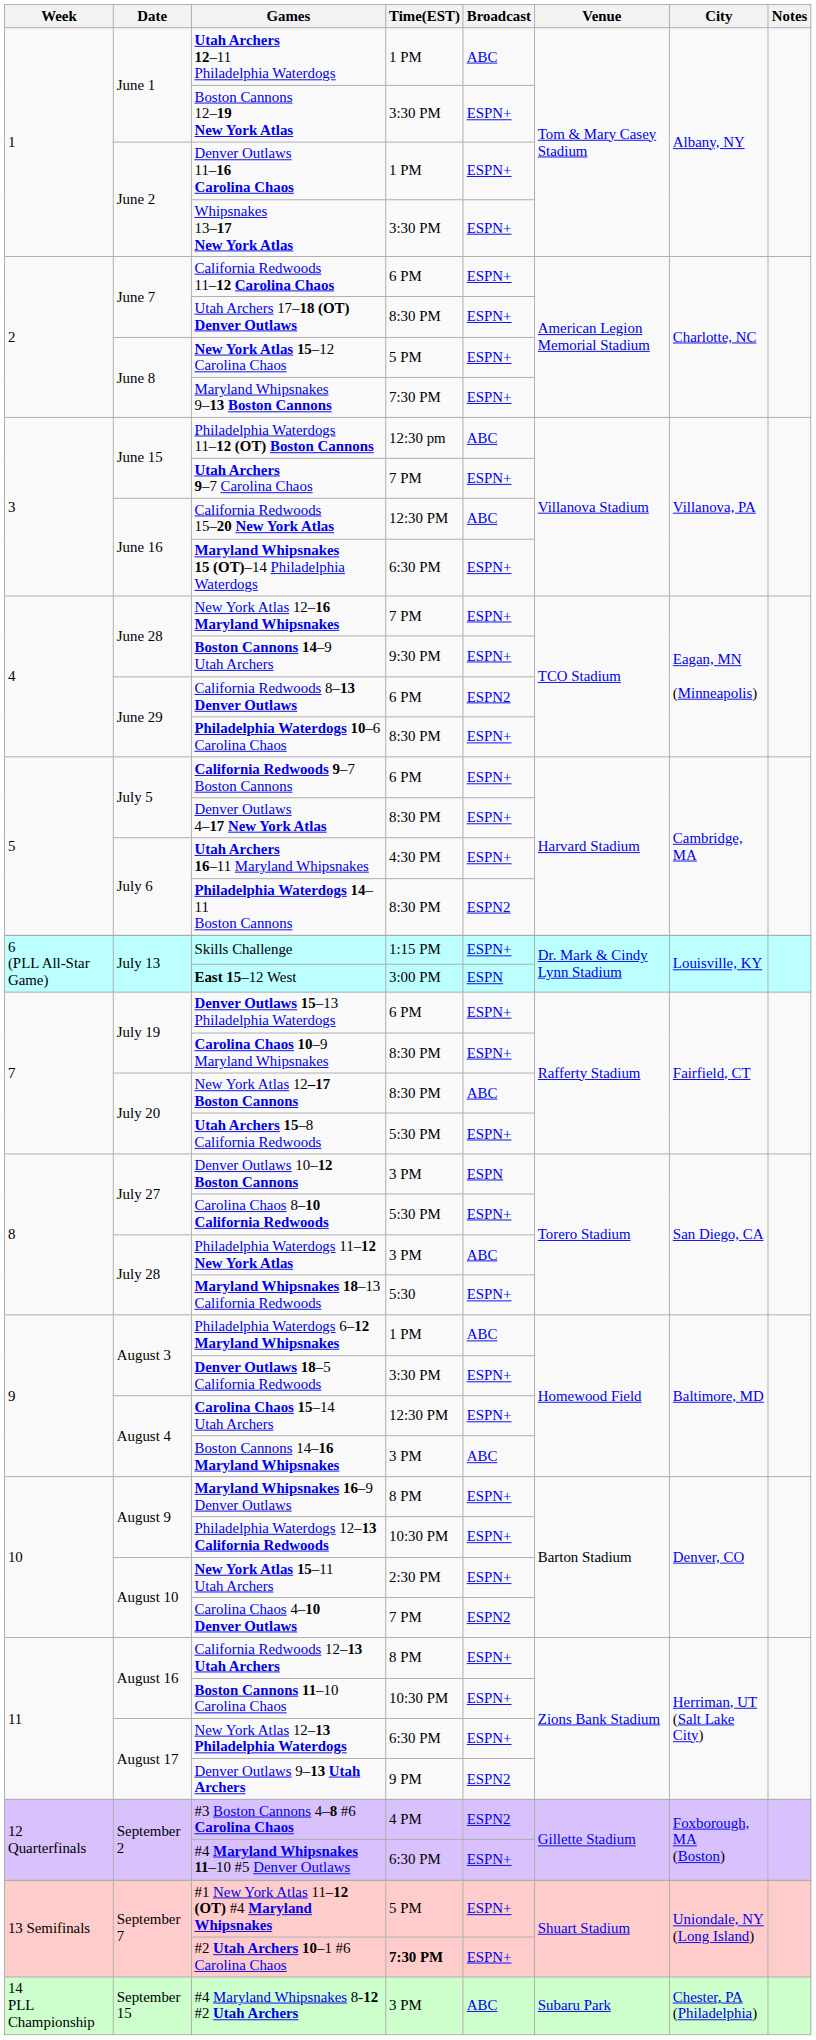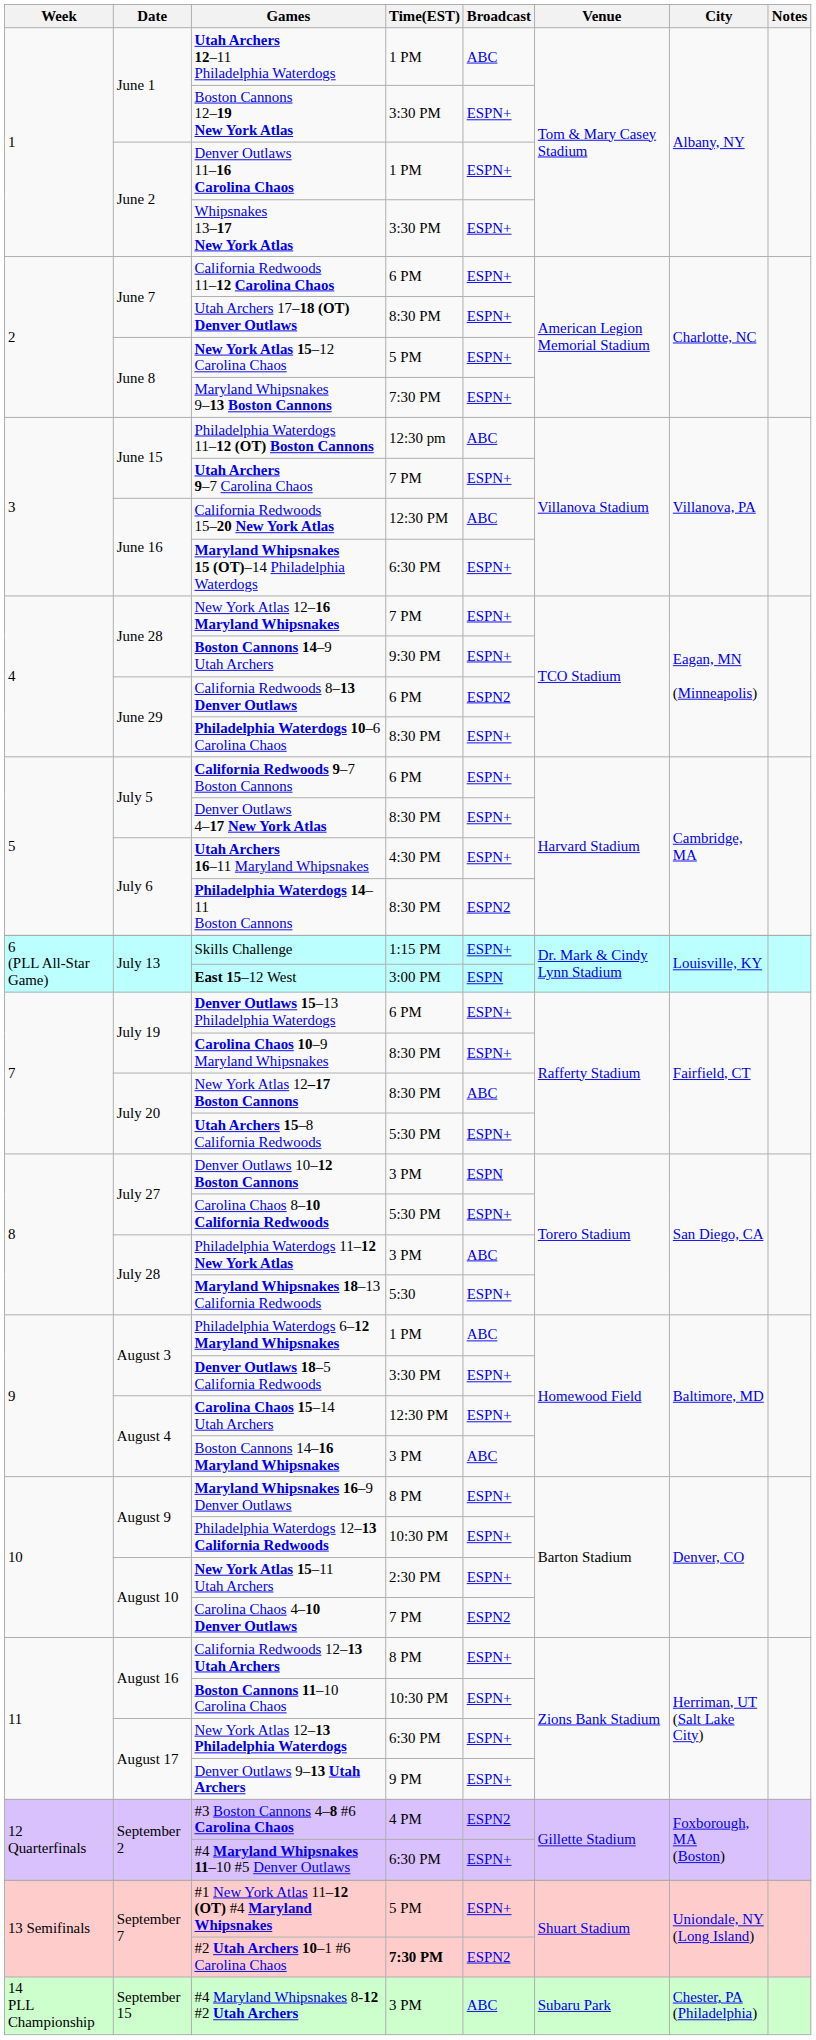(489, 1778) ESPN2 -> (489, 1778) ESPN+
(489, 1957) ESPN+ -> (489, 1957) ESPN2
